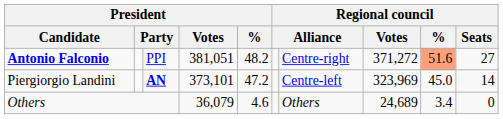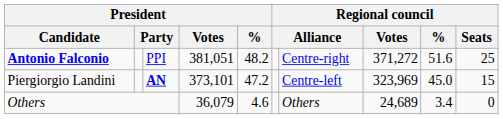(440, 59) lightsalmon background -> (440, 59) no background
(488, 59) 27 -> (488, 59) 25
(488, 80) 14 -> (488, 80) 15
